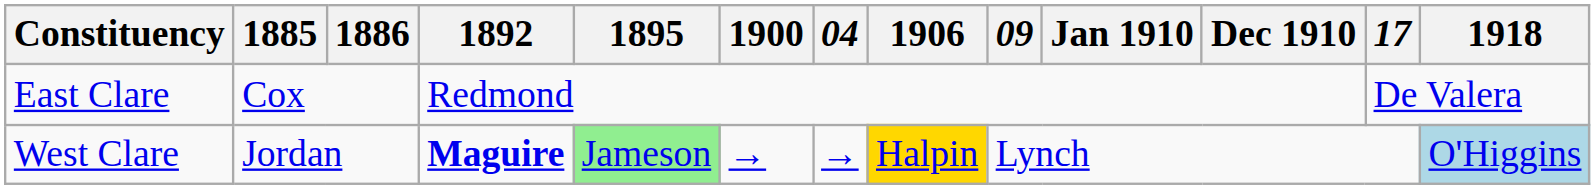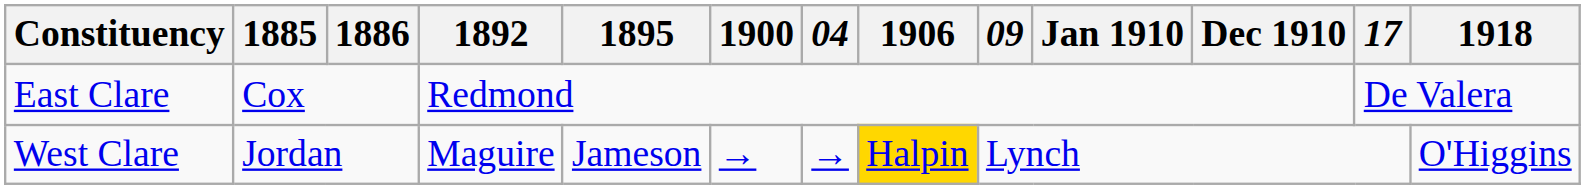(496, 153) bold -> (491, 153) normal
(646, 153) lightgreen background -> (637, 153) no background
(1505, 153) lightblue background -> (1495, 153) no background
